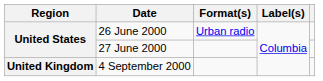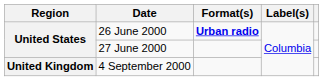(225, 31) normal -> (227, 31) bold
